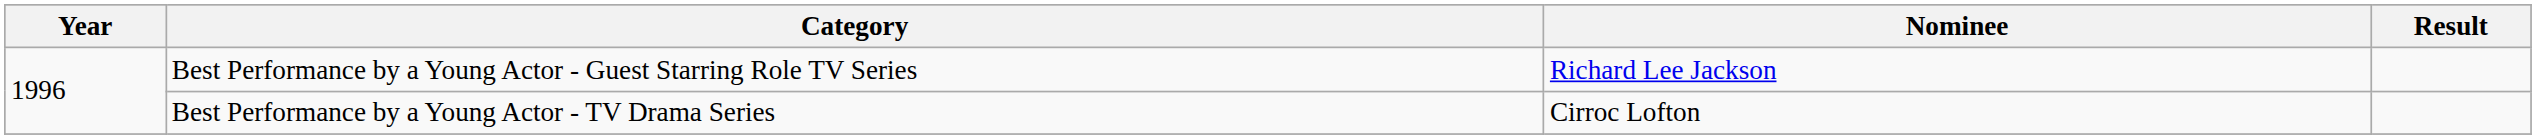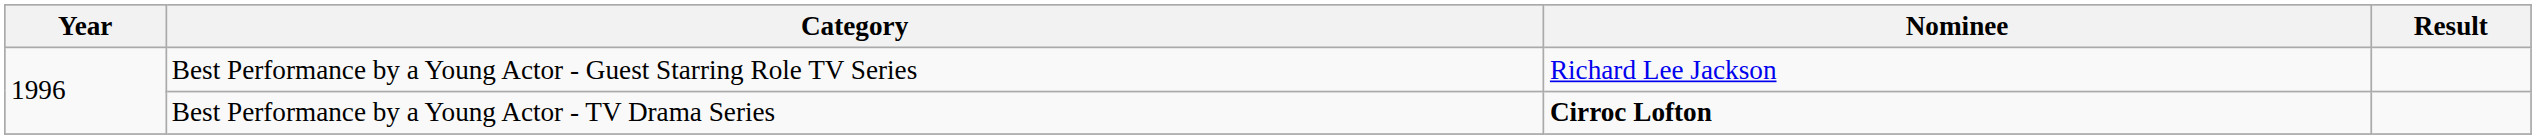(1625, 112) normal -> (1631, 112) bold
